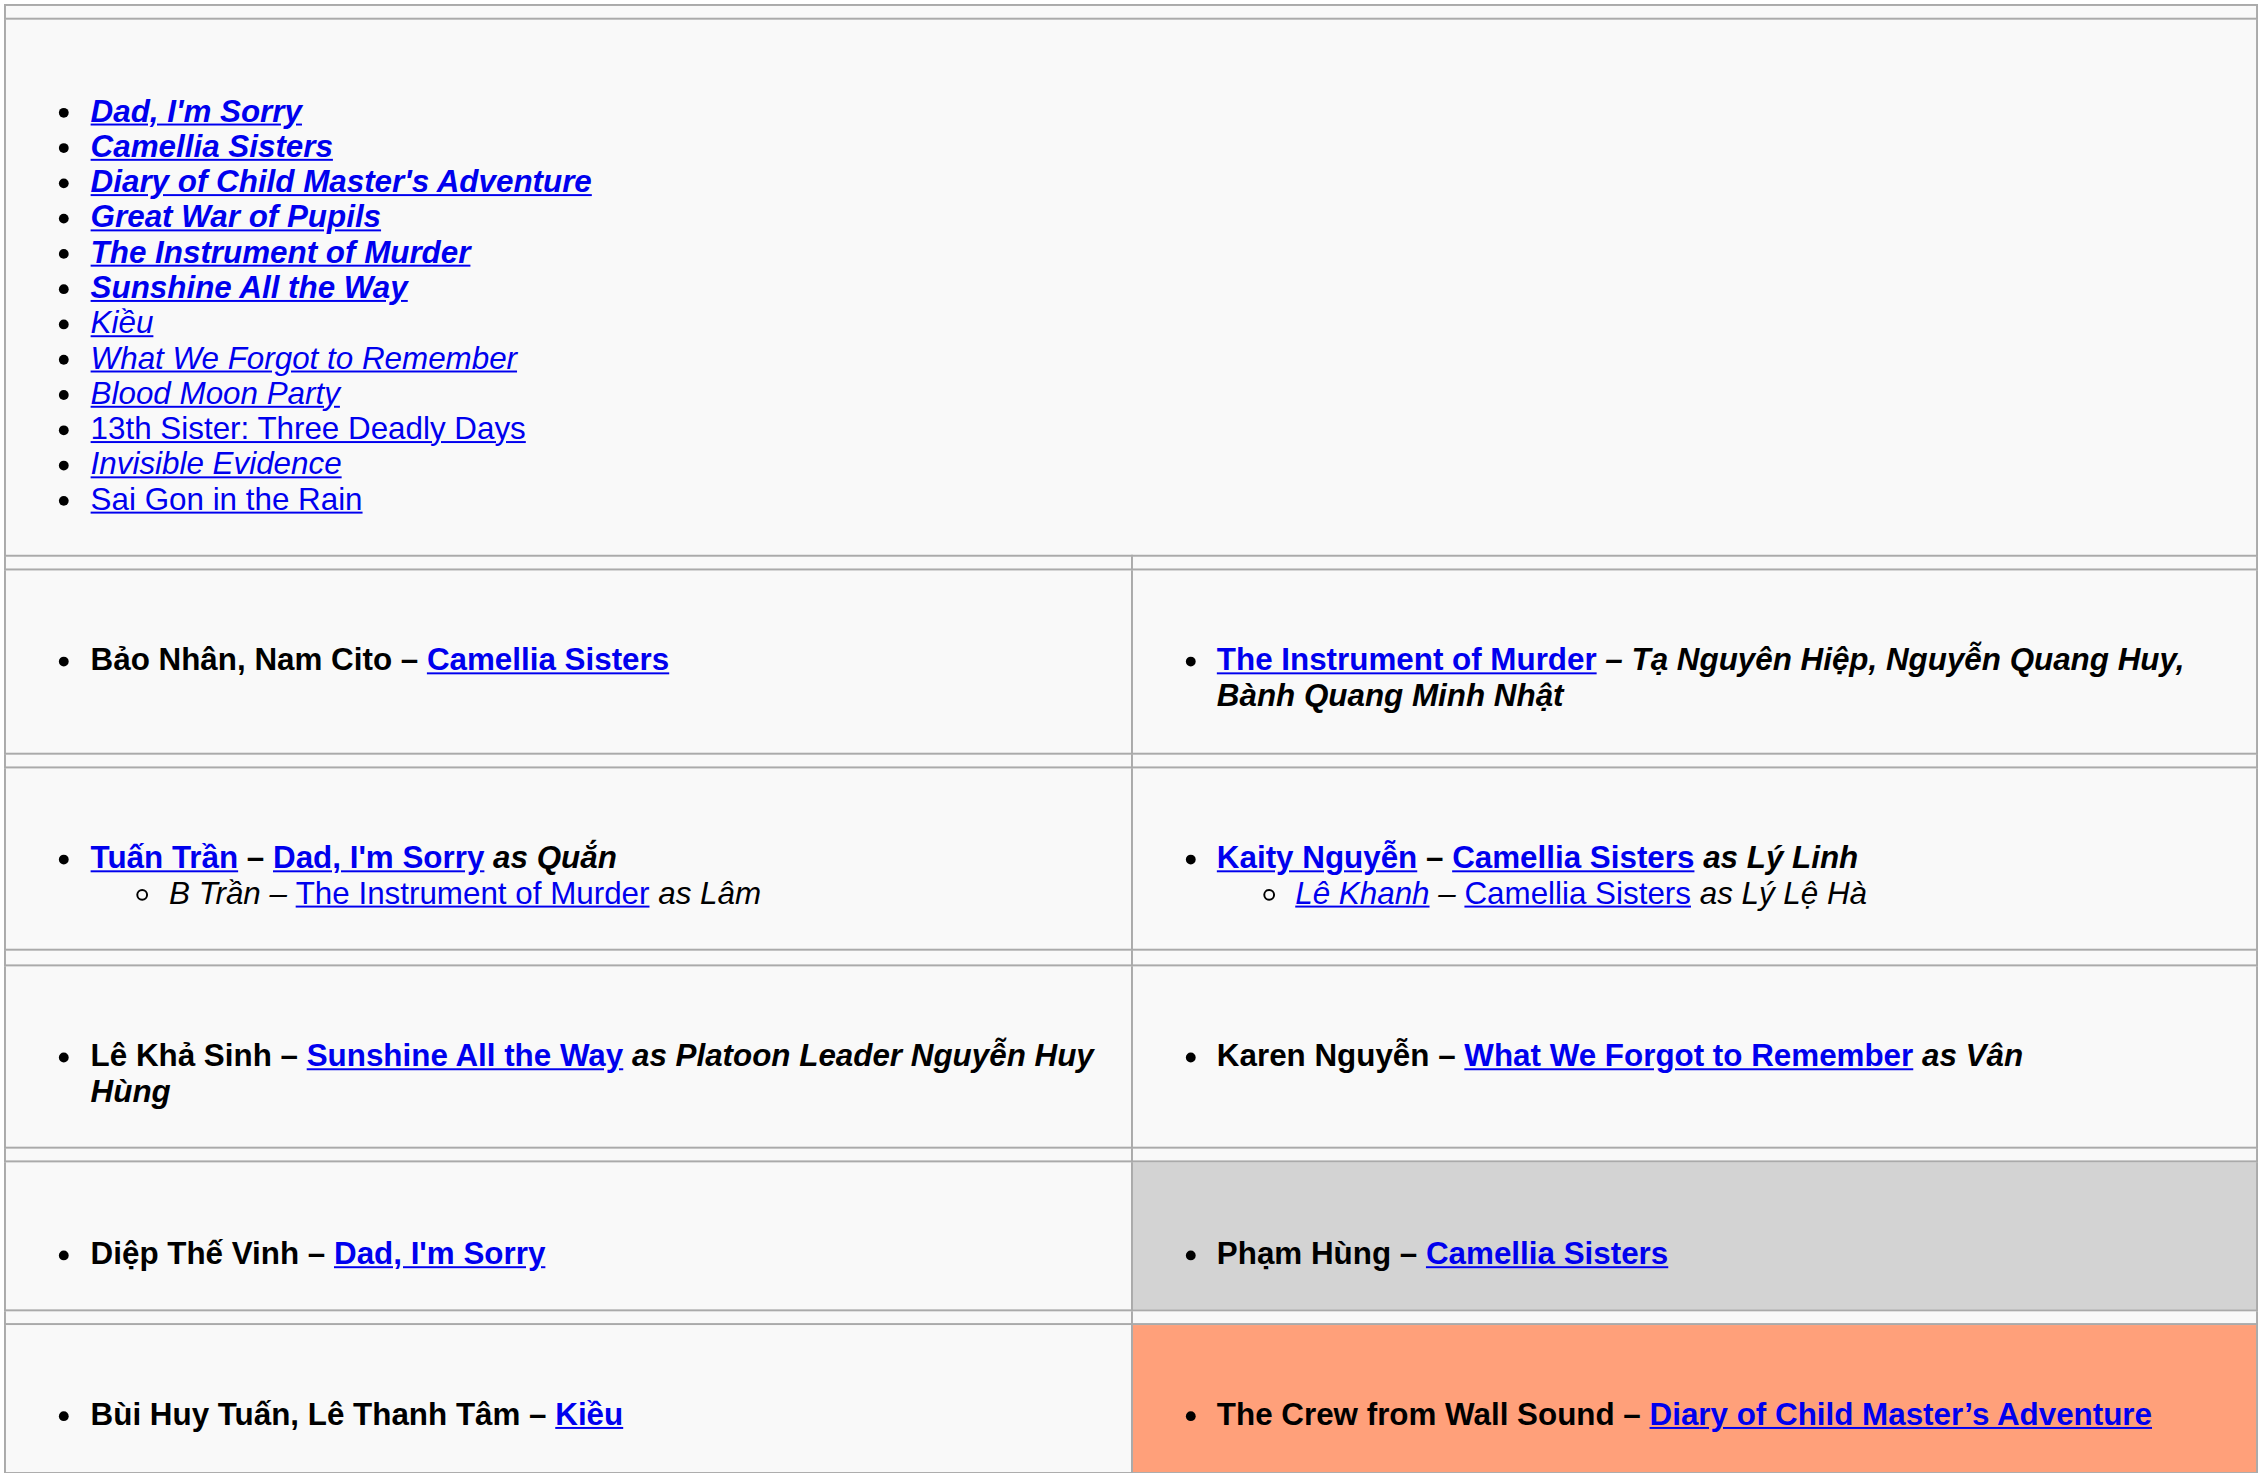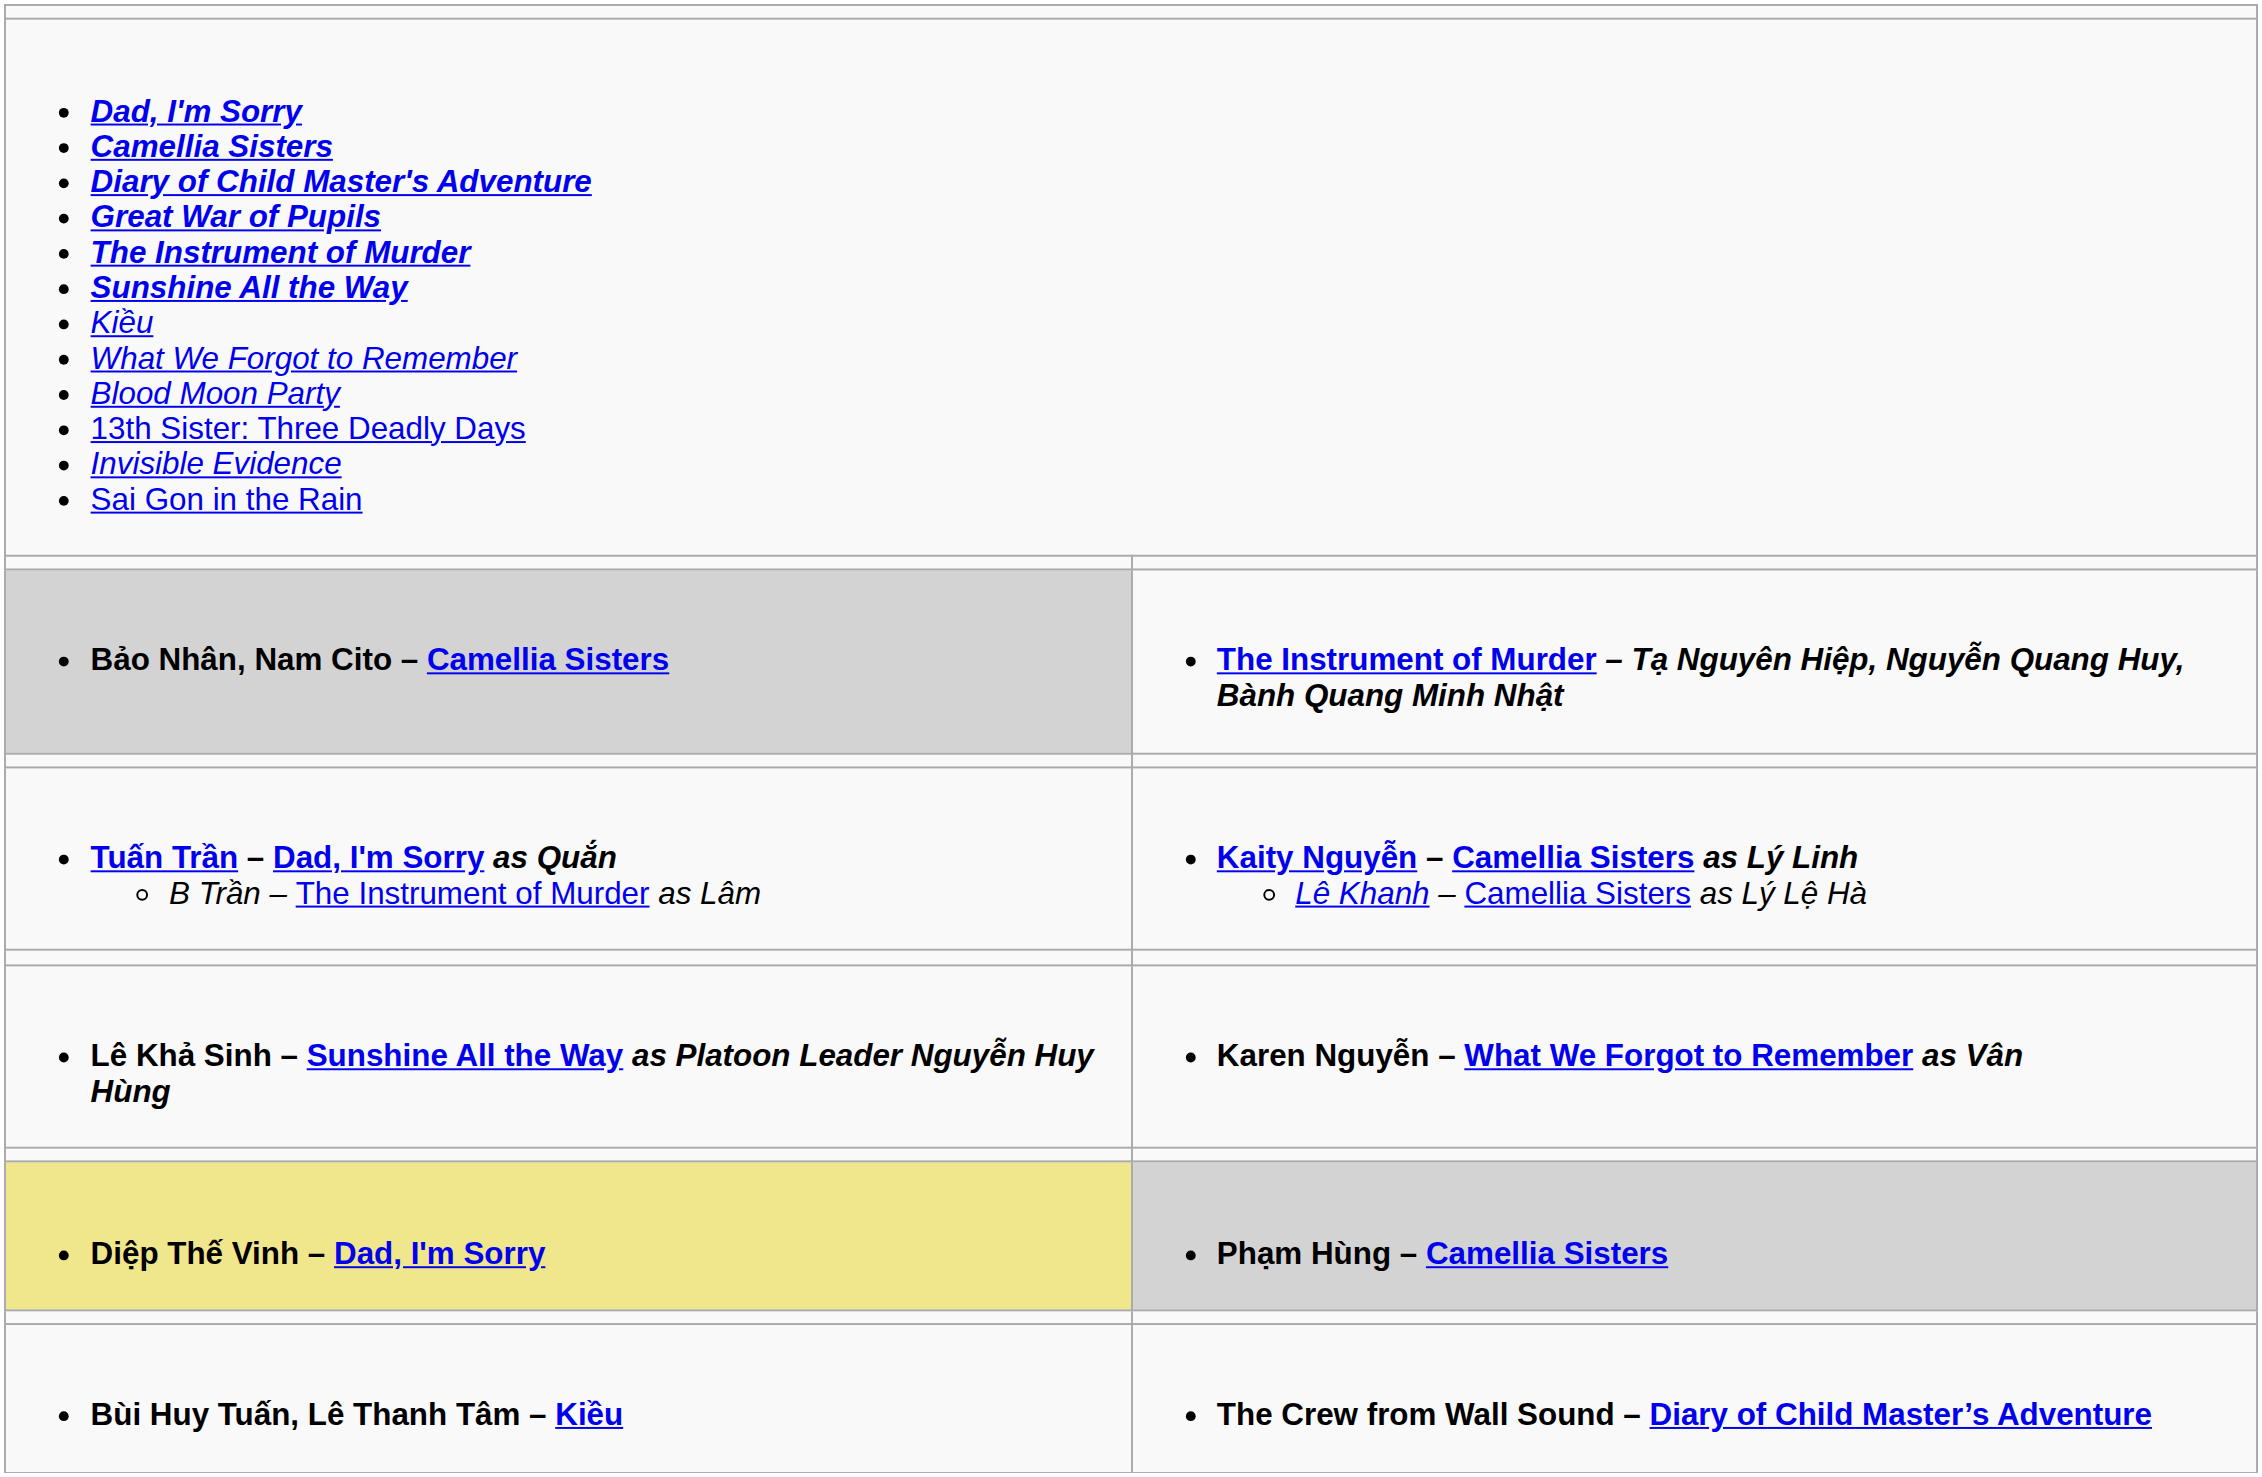(568, 661) no background -> (568, 661) lightgrey background
(568, 1254) no background -> (568, 1254) khaki background
(1694, 1416) lightsalmon background -> (1694, 1416) no background
